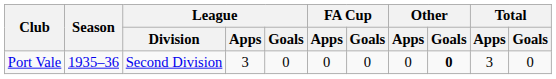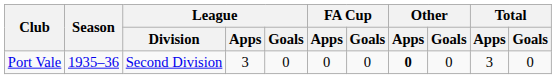(408, 62) normal -> (408, 62) bold
(449, 62) bold -> (449, 62) normal
